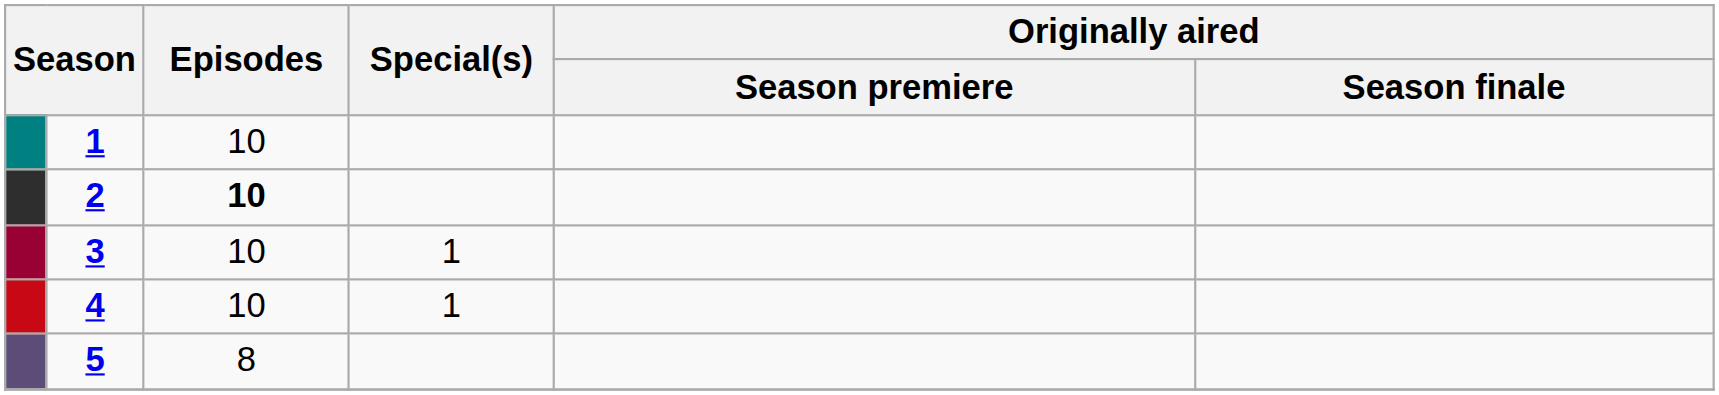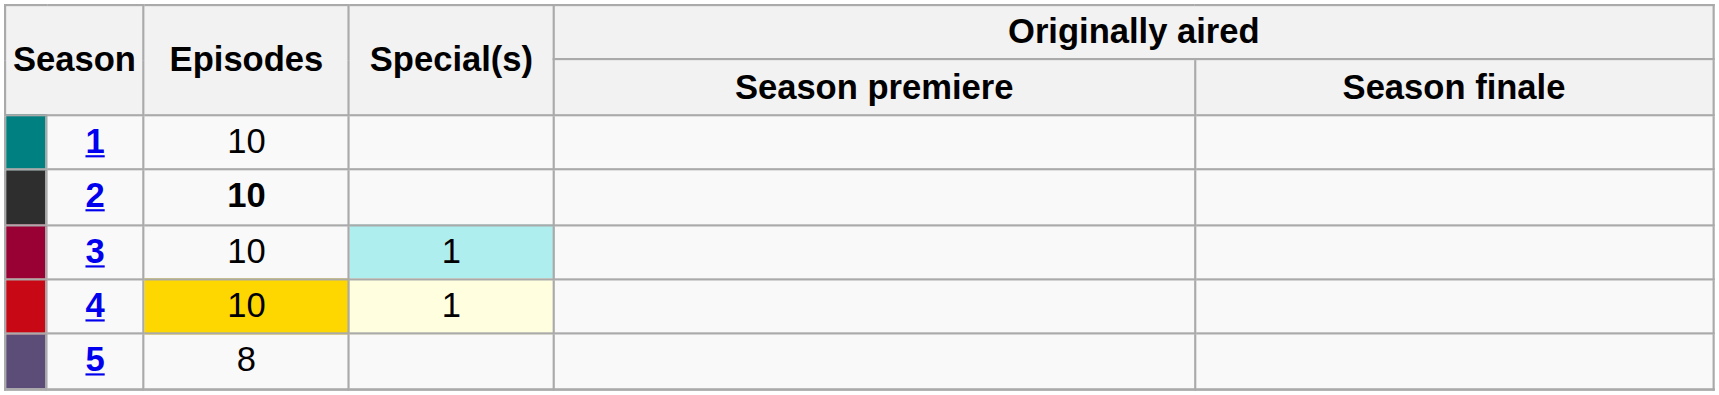(451, 251) no background -> (451, 251) paleturquoise background
(246, 305) no background -> (246, 305) gold background
(451, 305) no background -> (451, 305) lightyellow background
